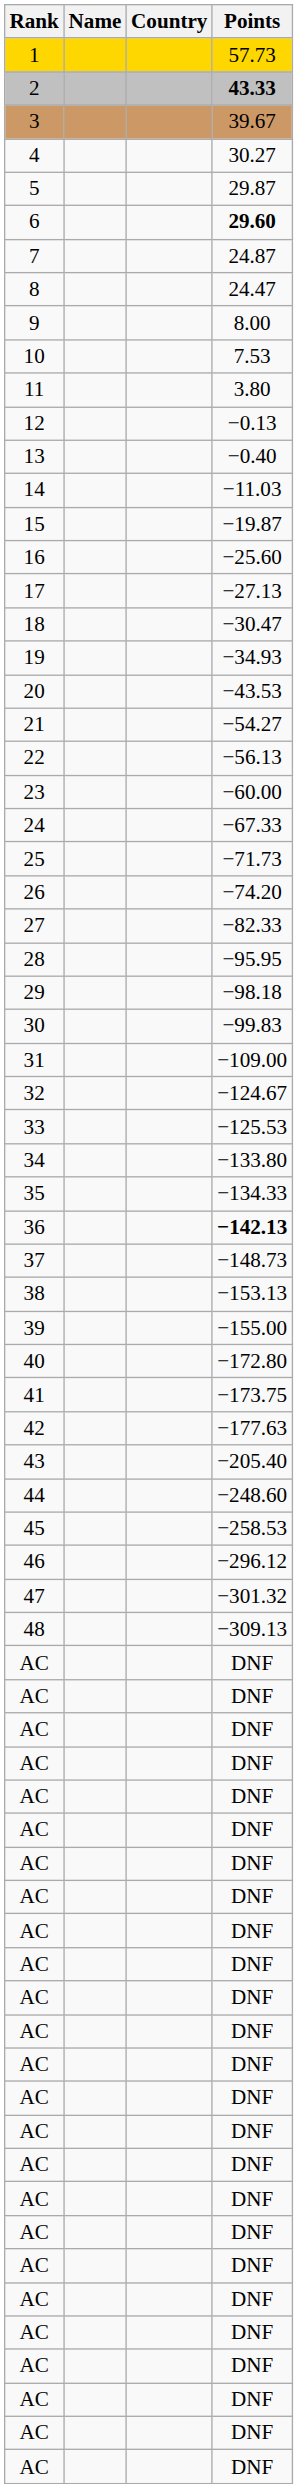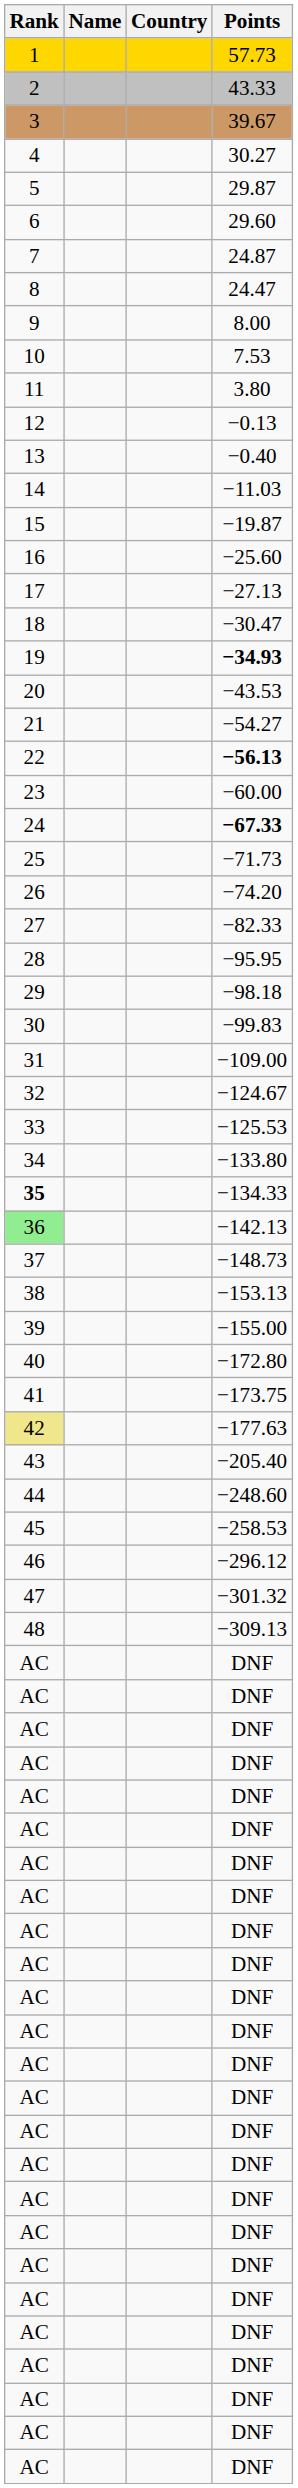(252, 88) bold -> (252, 88) normal
(252, 222) bold -> (252, 222) normal
(252, 657) normal -> (252, 657) bold
(252, 758) normal -> (252, 758) bold
(252, 825) normal -> (252, 825) bold
(34, 1193) normal -> (34, 1193) bold
(34, 1227) no background -> (34, 1227) lightgreen background
(252, 1227) bold -> (252, 1227) normal
(34, 1428) no background -> (34, 1428) khaki background
